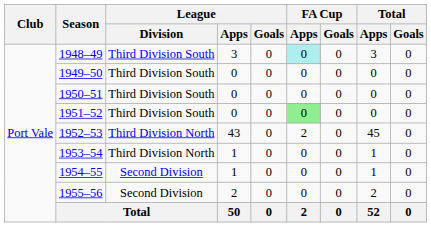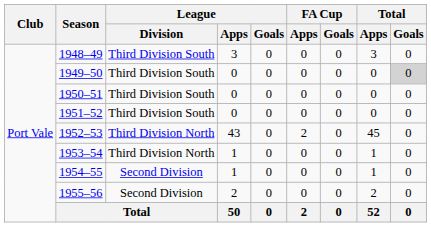(304, 53) paleturquoise background -> (304, 53) no background
(408, 73) no background -> (408, 73) lightgrey background
(304, 113) lightgreen background -> (304, 113) no background
